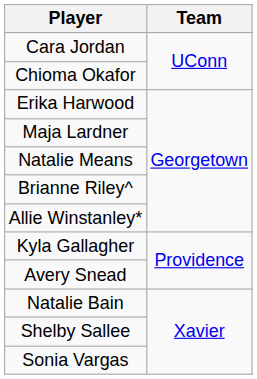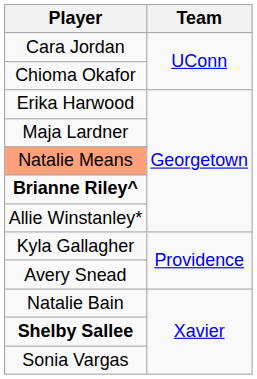(75, 160) no background -> (75, 160) lightsalmon background
(75, 189) normal -> (75, 189) bold
(75, 331) normal -> (75, 331) bold
